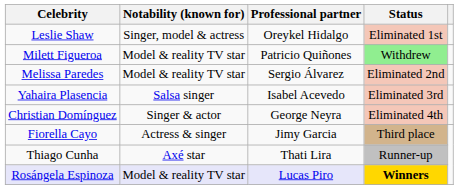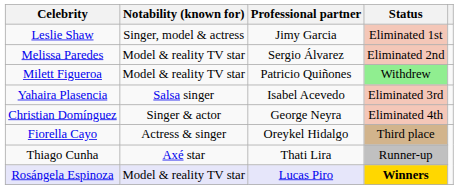(306, 34) Oreykel Hidalgo -> (306, 34) Jimy Garcia
rows swapped: (62, 74) <-> (62, 54)
(306, 134) Jimy Garcia -> (306, 134) Oreykel Hidalgo
